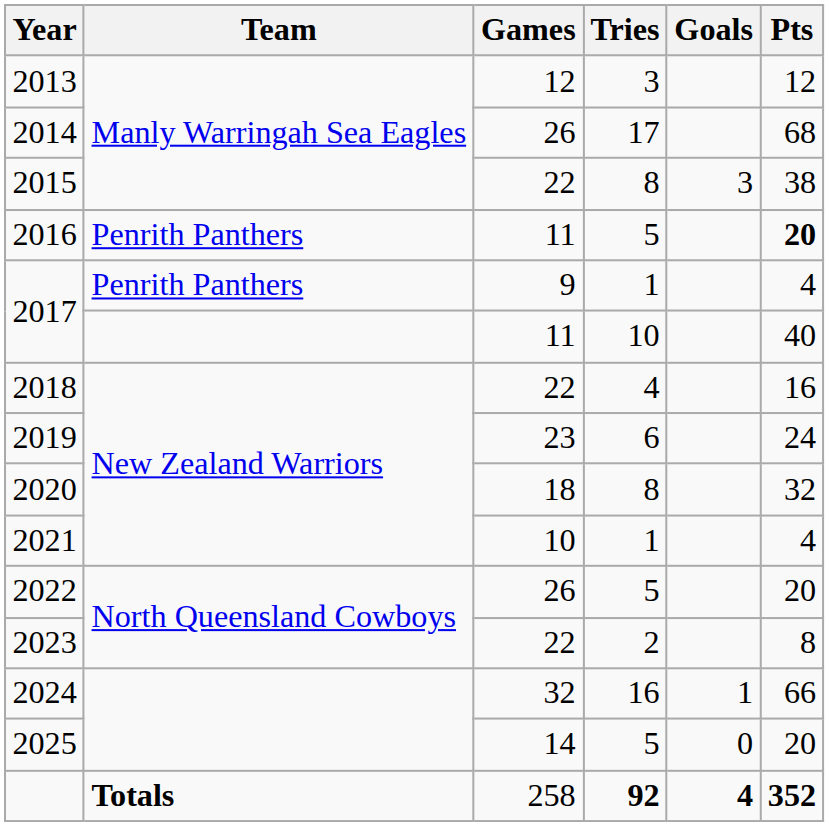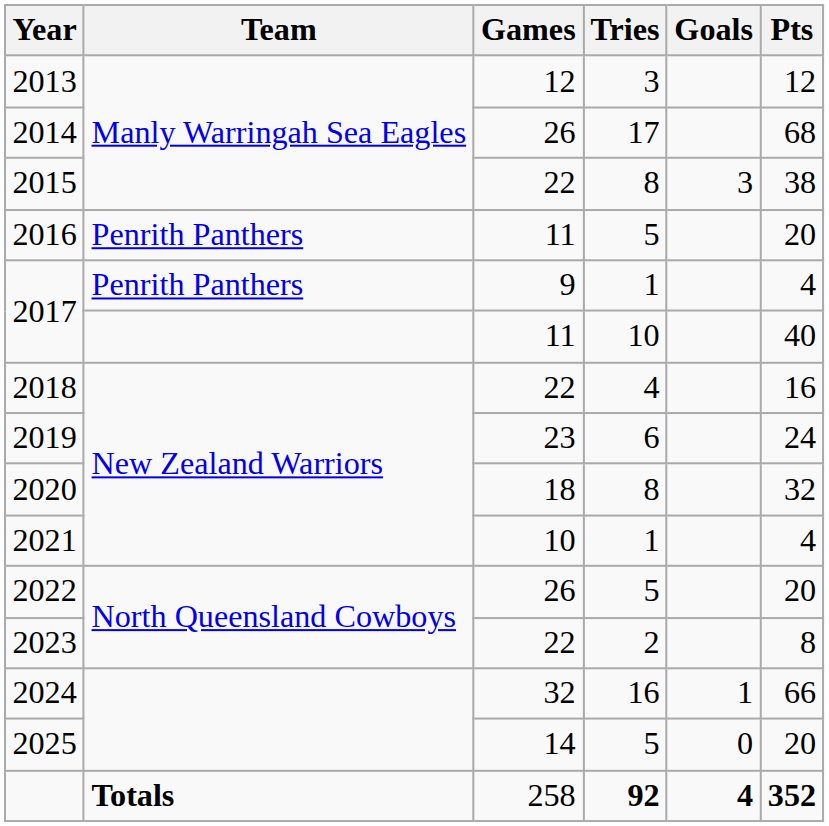(800, 234) bold -> (800, 234) normal
